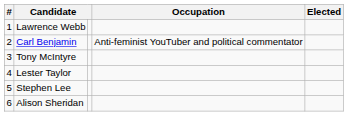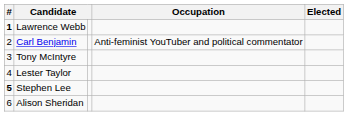(9, 27) normal -> (9, 27) bold
(9, 88) normal -> (9, 88) bold
